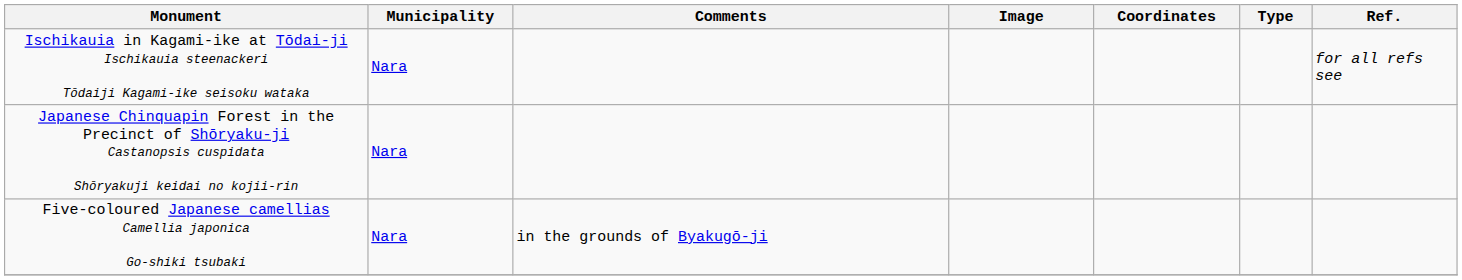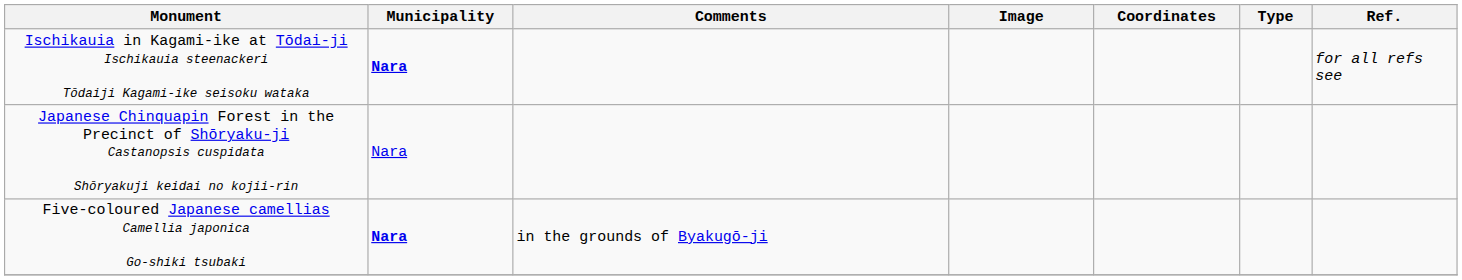(389, 67) normal -> (389, 67) bold
(389, 236) normal -> (389, 236) bold
